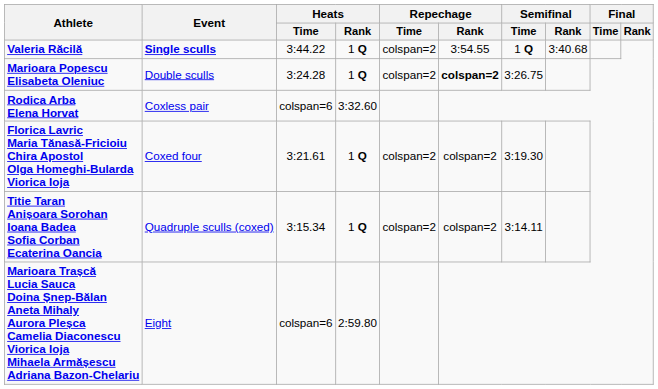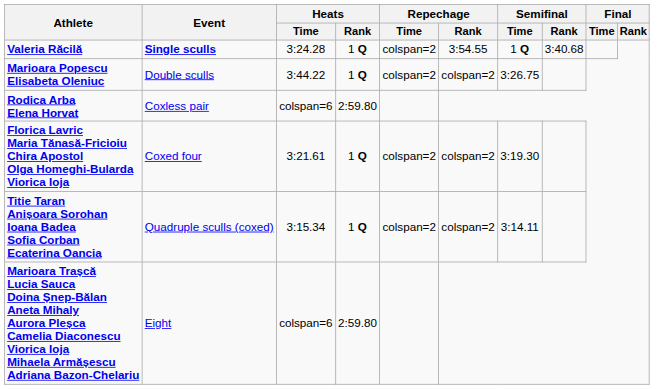(306, 50) 3:44.22 -> (306, 50) 3:24.28
(306, 75) 3:24.28 -> (306, 75) 3:44.22
(470, 75) bold -> (468, 75) normal
(358, 106) 3:32.60 -> (358, 106) 2:59.80
